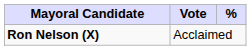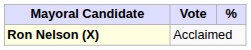(53, 34) no background -> (53, 34) lightyellow background
